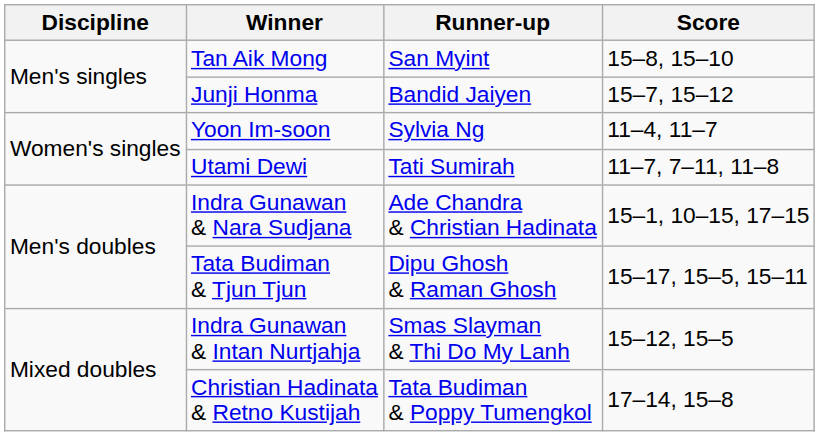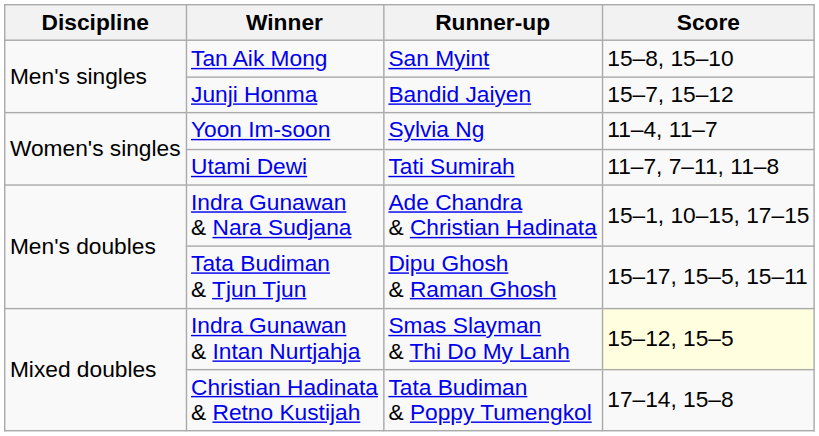(670, 338) no background -> (670, 338) lightyellow background
